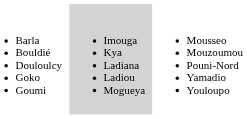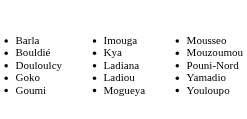(111, 65) lightgrey background -> (111, 65) no background
